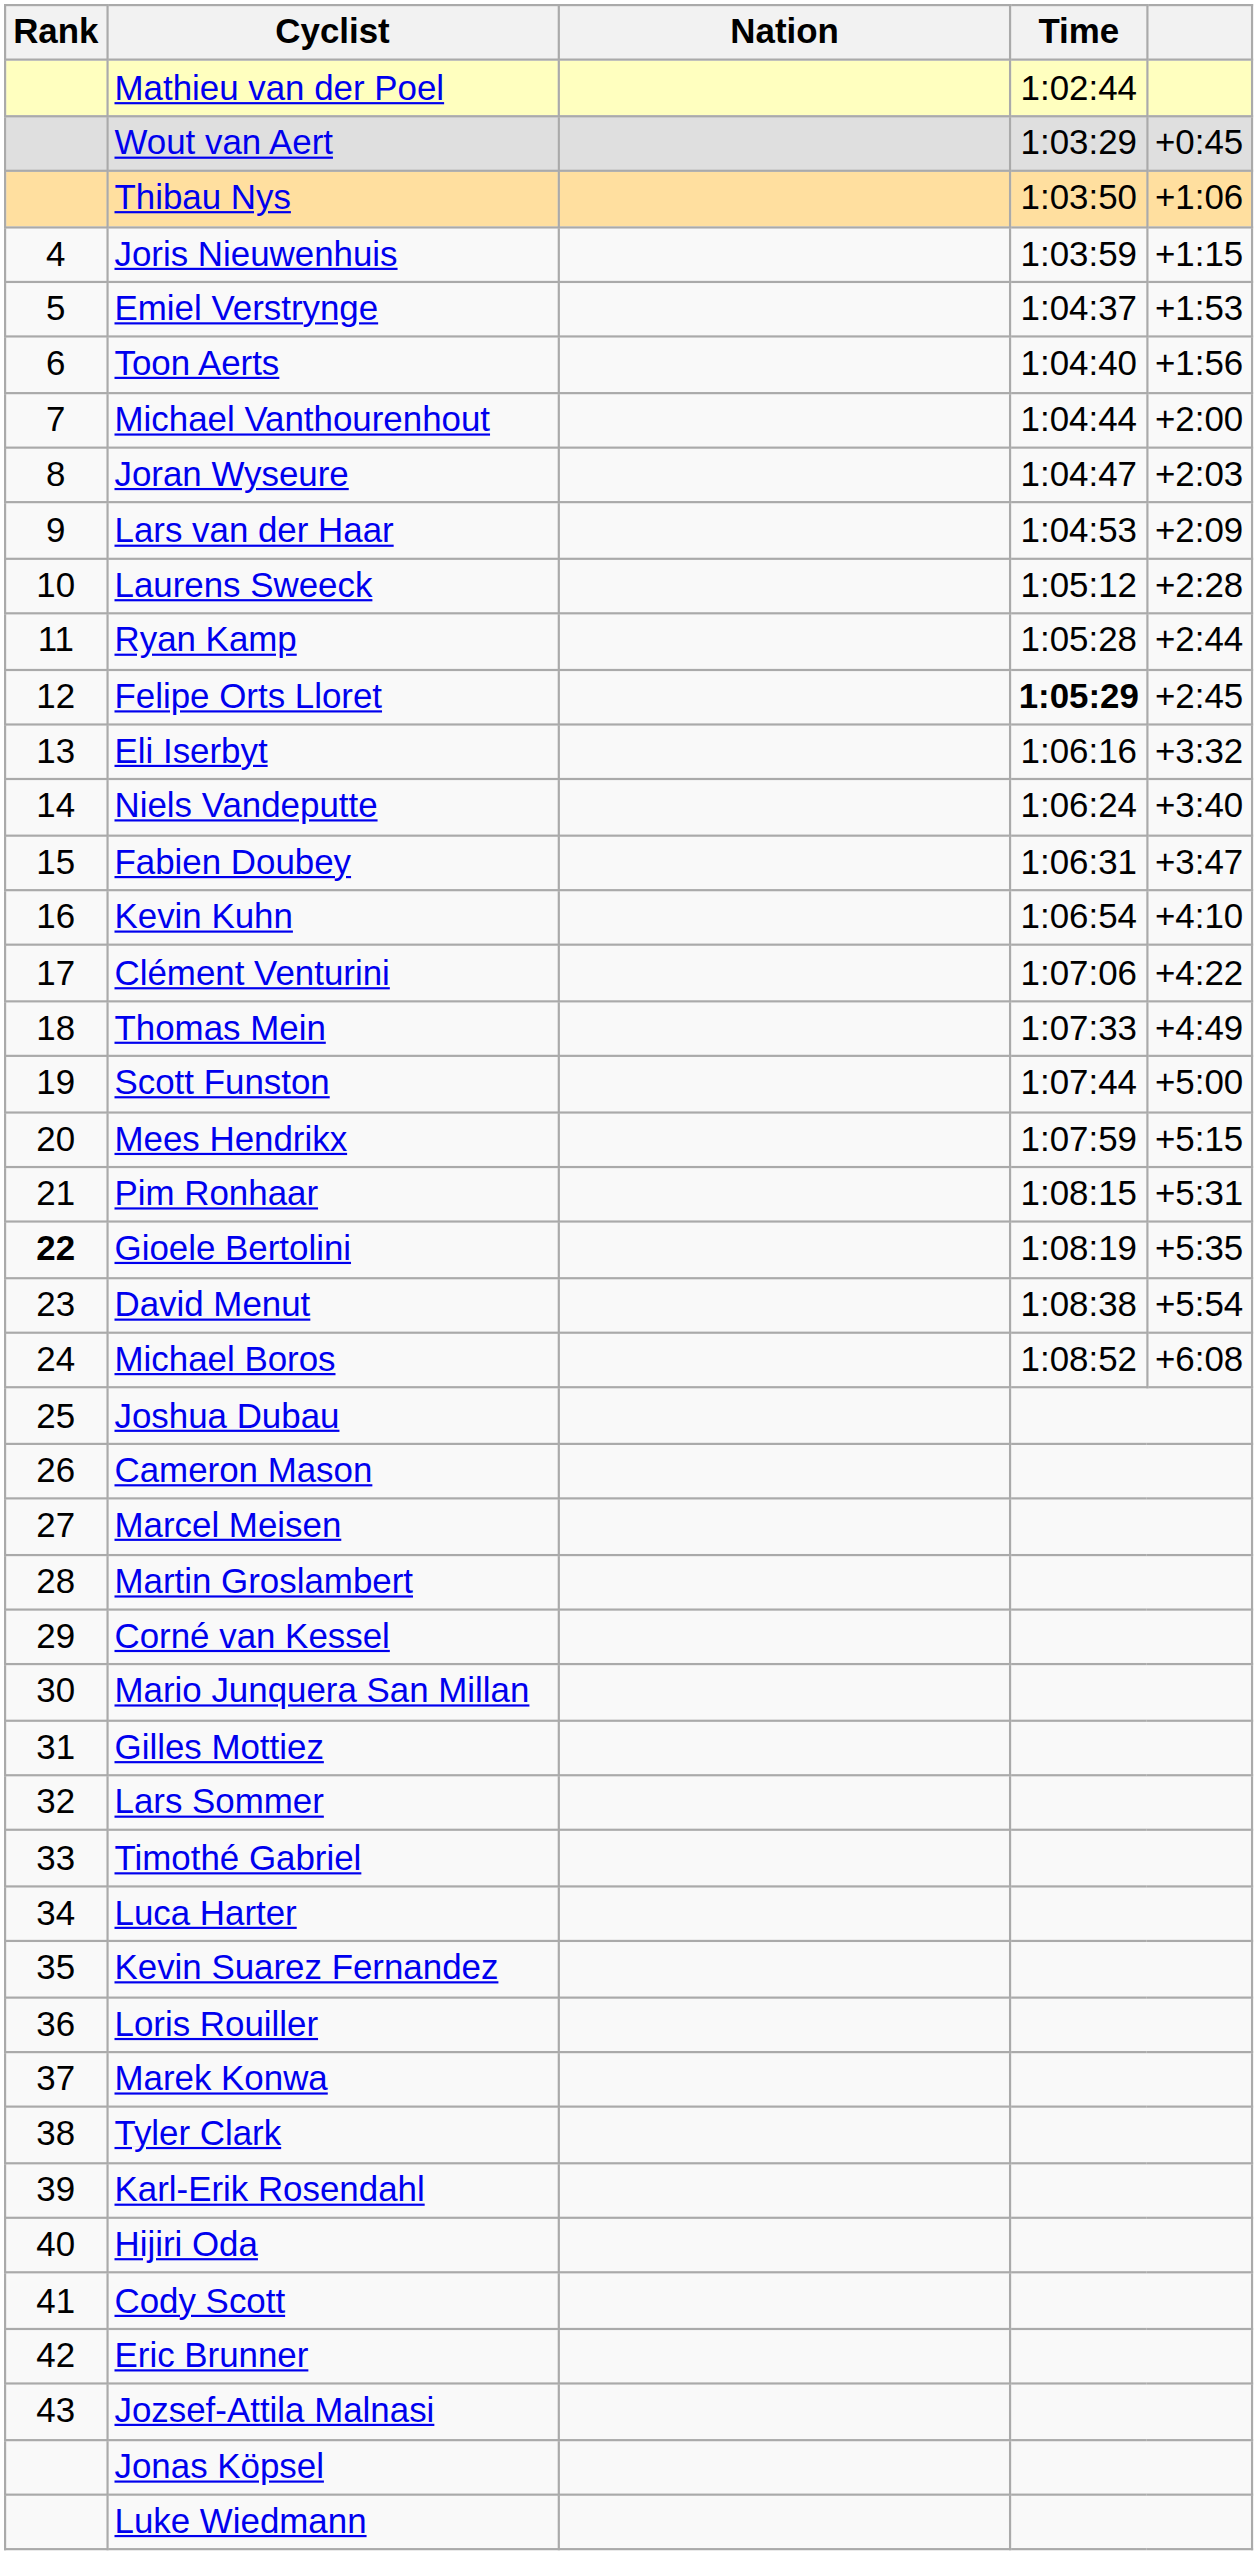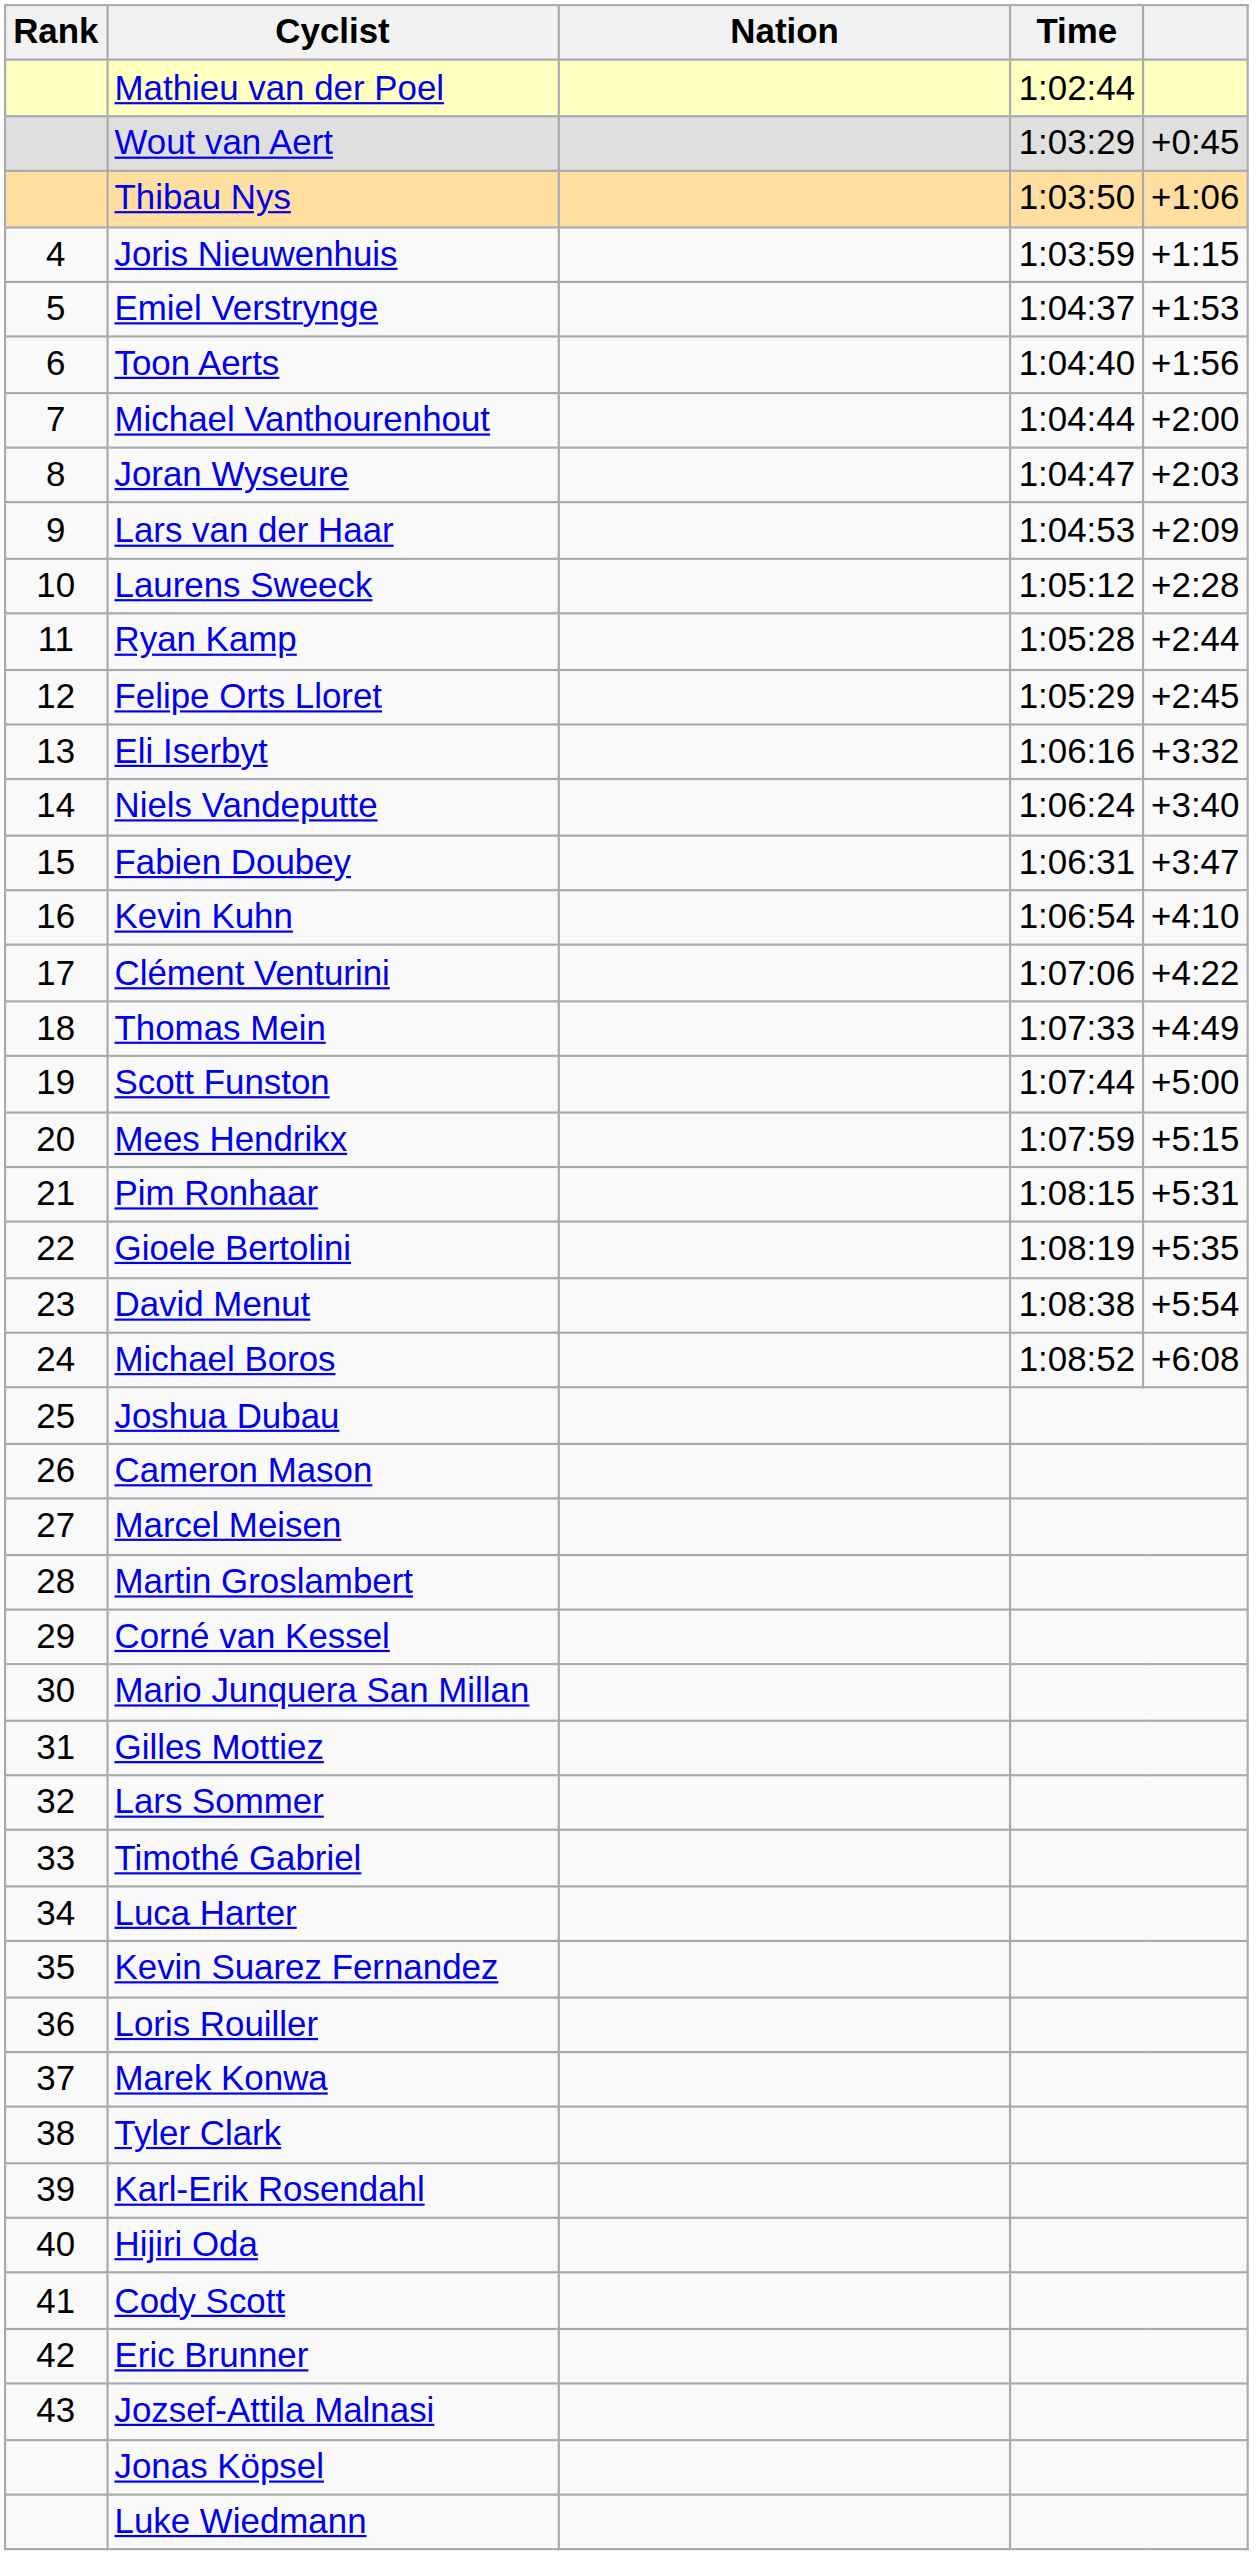(1079, 695) bold -> (1077, 695) normal
(56, 1249) bold -> (56, 1249) normal
